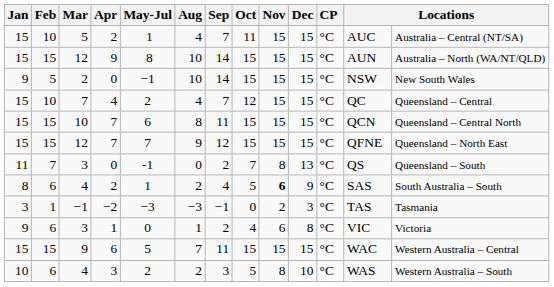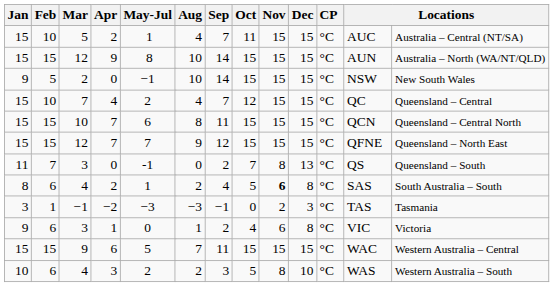(310, 185) 9 -> (310, 185) 8
